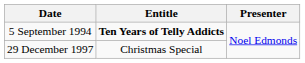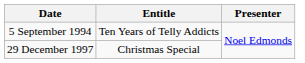(161, 31) bold -> (159, 31) normal
